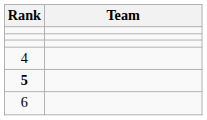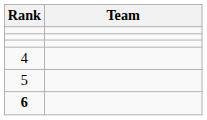(24, 80) bold -> (24, 80) normal
(24, 103) normal -> (24, 103) bold
